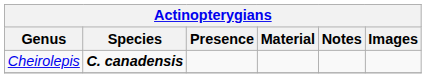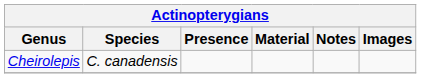(135, 61) bold -> (132, 61) normal
